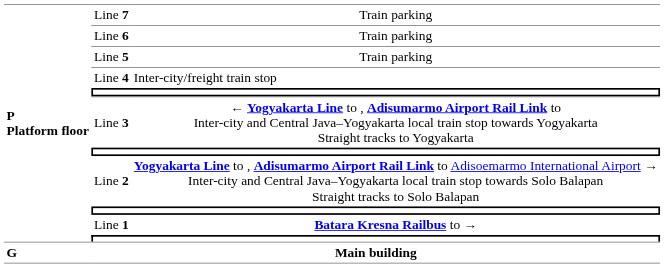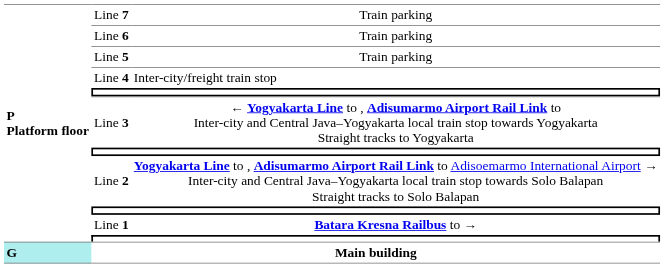(12, 252) no background -> (12, 252) paleturquoise background
